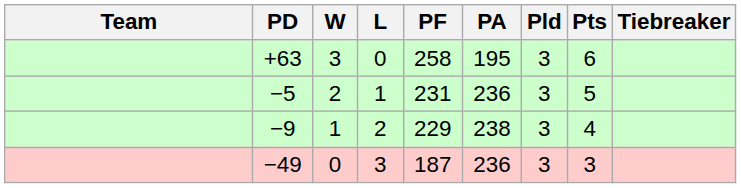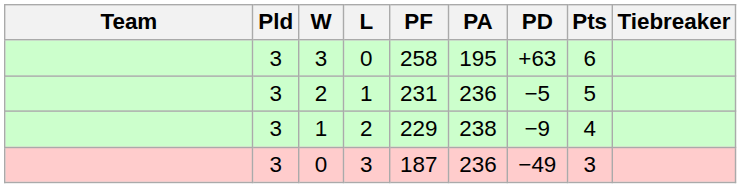columns swapped: (544, 22) <-> (283, 22)
